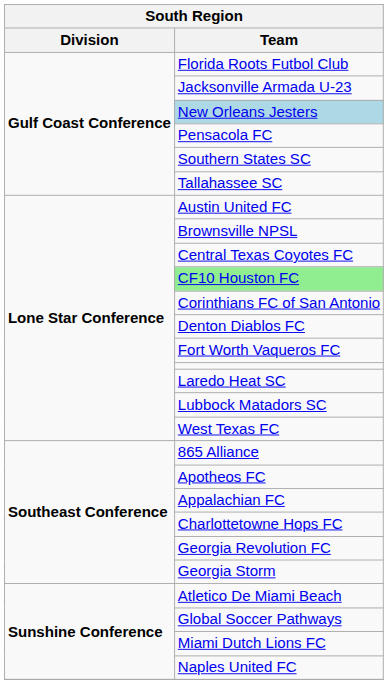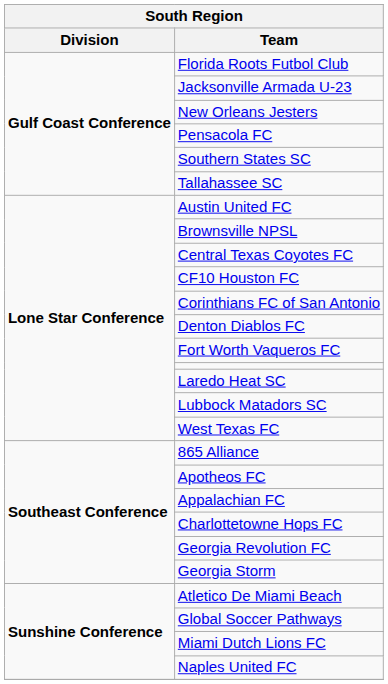(248, 111) lightblue background -> (248, 111) no background
(238, 278) lightgreen background -> (238, 278) no background
